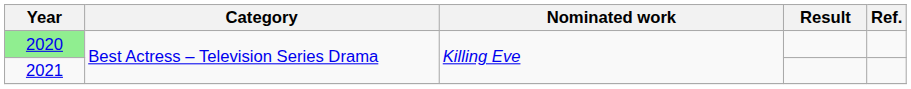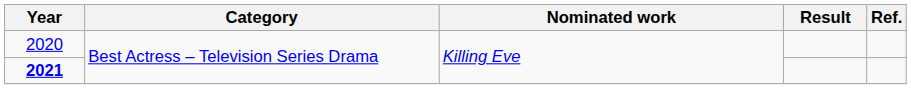(44, 44) lightgreen background -> (44, 44) no background
(44, 70) normal -> (44, 70) bold
